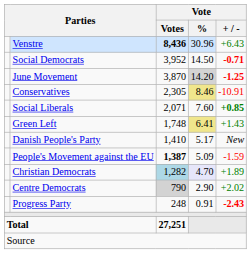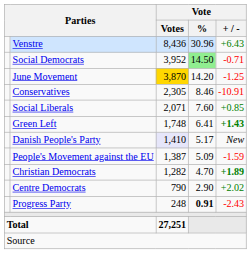(175, 44) bold -> (175, 44) normal
(202, 60) no background -> (202, 60) lightgreen background
(234, 60) bold -> (234, 60) normal
(175, 76) no background -> (175, 76) gold background
(202, 76) lightgrey background -> (202, 76) no background
(234, 76) bold -> (234, 76) normal
(205, 92) khaki background -> (205, 92) no background
(232, 108) bold -> (232, 108) normal
(205, 124) khaki background -> (205, 124) no background
(232, 124) normal -> (232, 124) bold
(175, 140) no background -> (175, 140) lavender background
(175, 156) bold -> (175, 156) normal
(175, 172) lightblue background -> (175, 172) no background
(205, 172) lavender background -> (205, 172) no background
(232, 172) normal -> (232, 172) bold
(179, 188) lightgrey background -> (179, 188) no background
(205, 204) normal -> (205, 204) bold
(234, 204) bold -> (234, 204) normal
